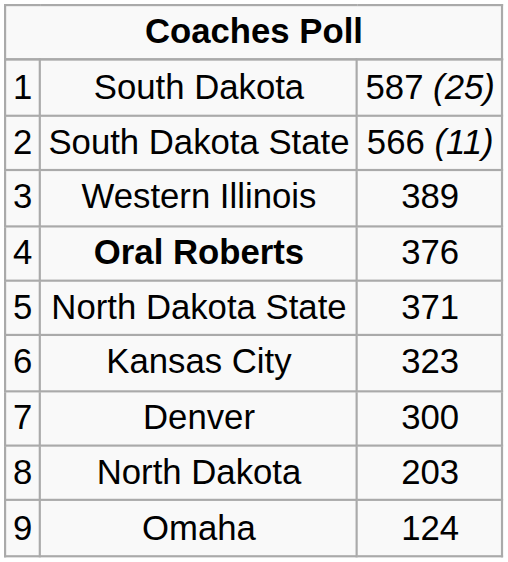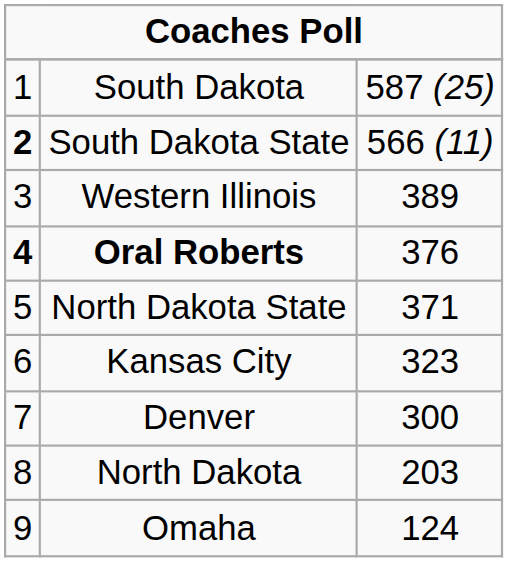(23, 142) normal -> (23, 142) bold
(23, 252) normal -> (23, 252) bold
